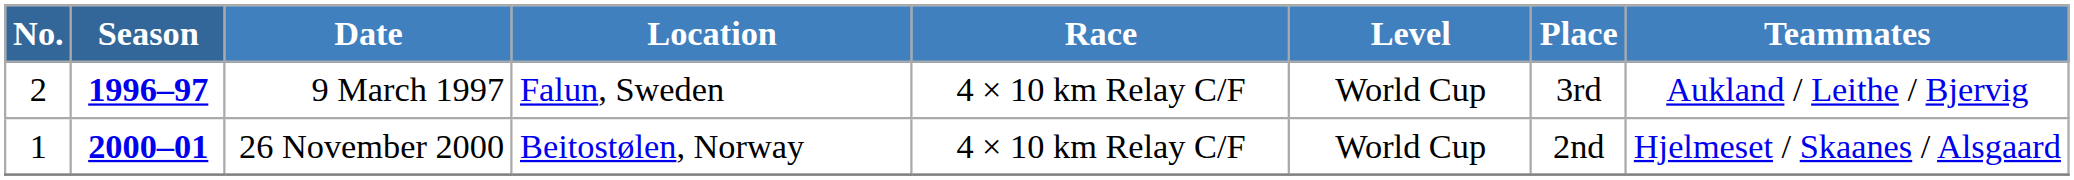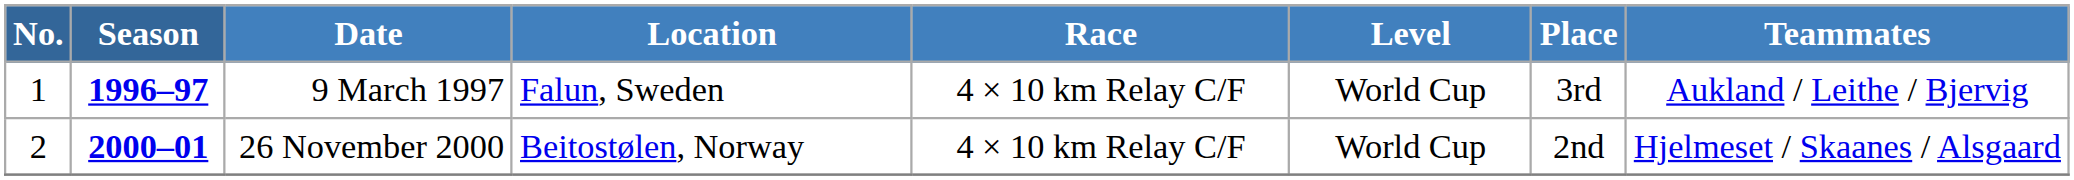(38, 89) 2 -> (38, 89) 1
(38, 146) 1 -> (38, 146) 2
